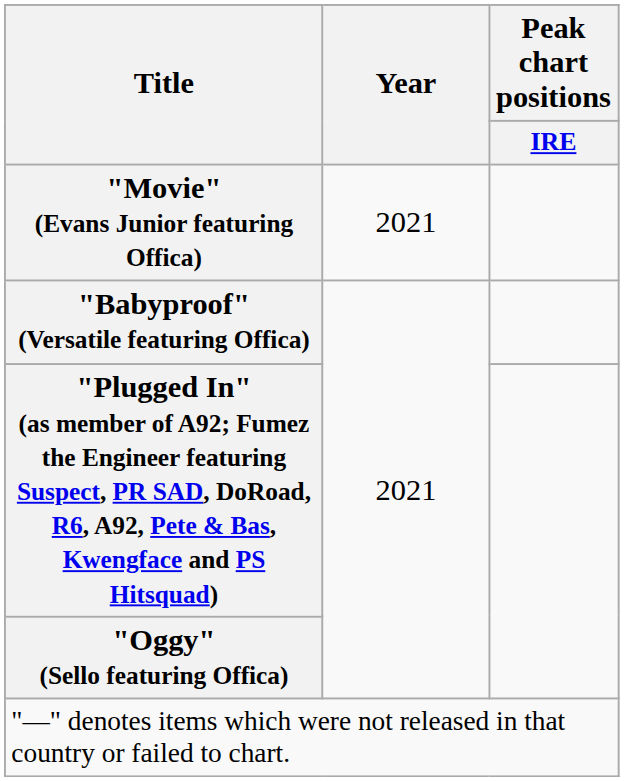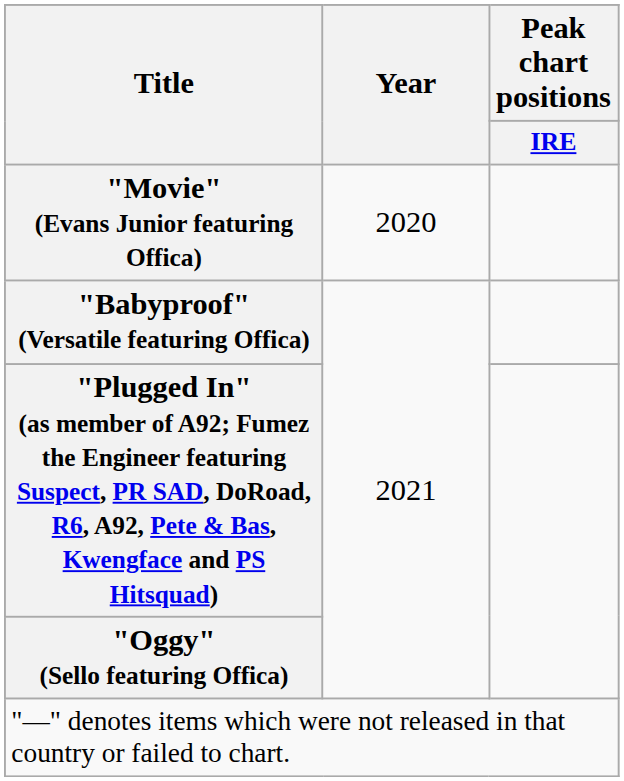(406, 222) 2021 -> (406, 222) 2020
